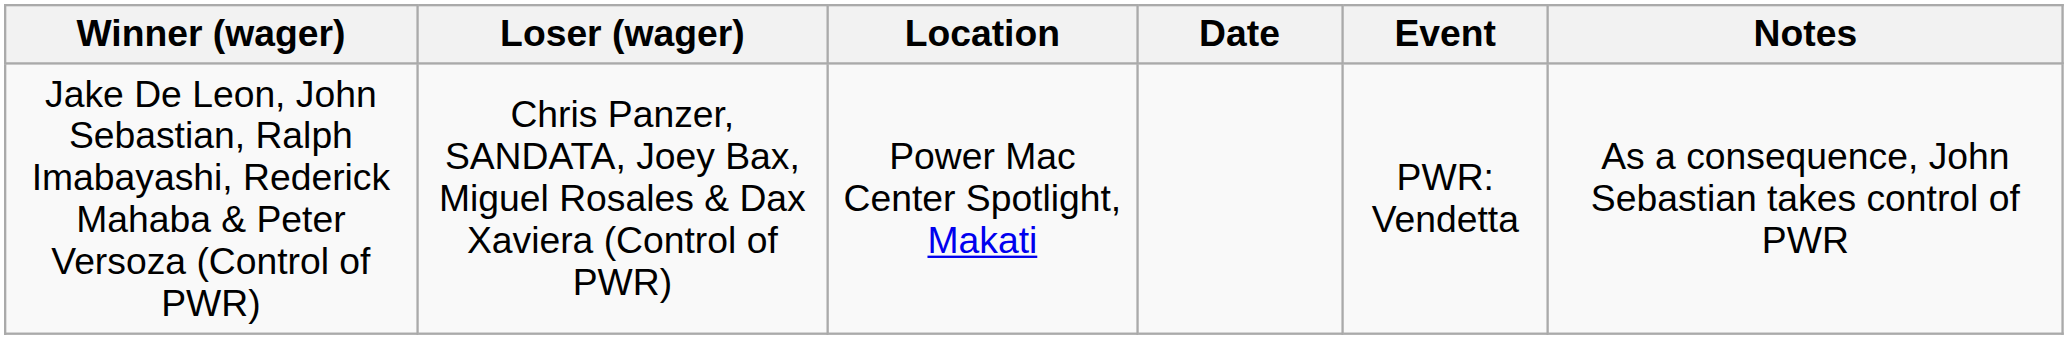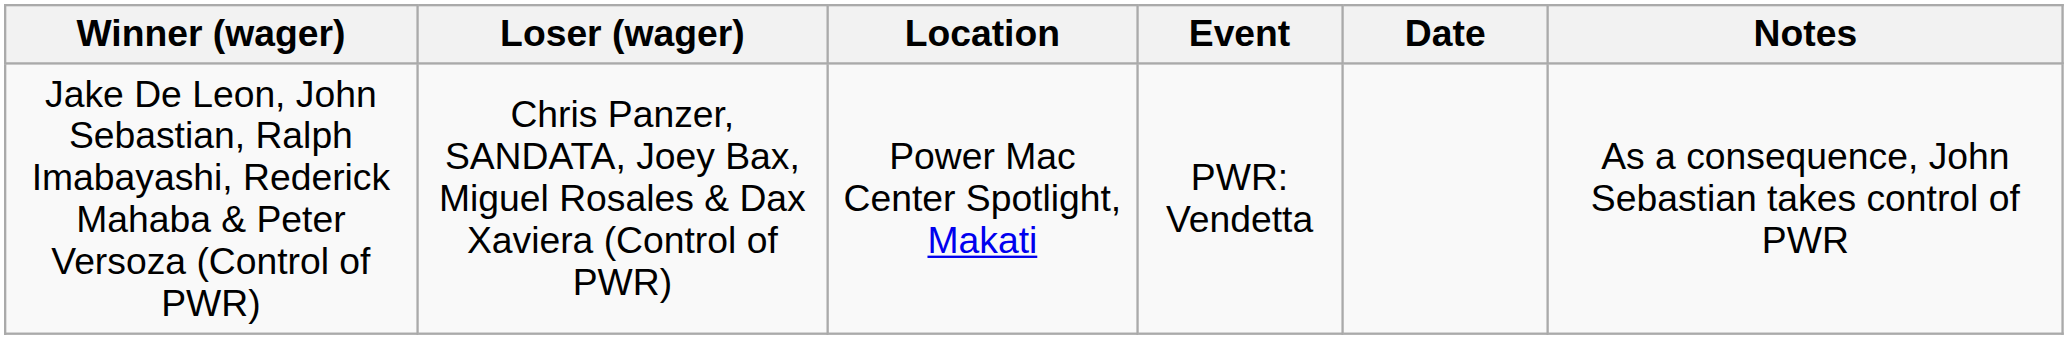columns swapped: (1445, 34) <-> (1240, 34)
